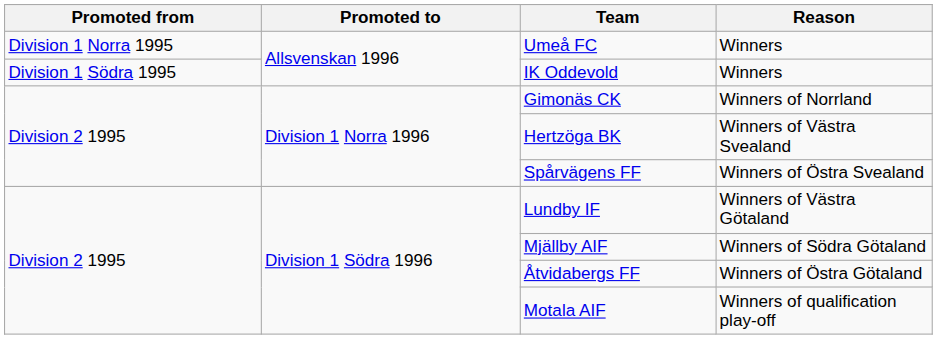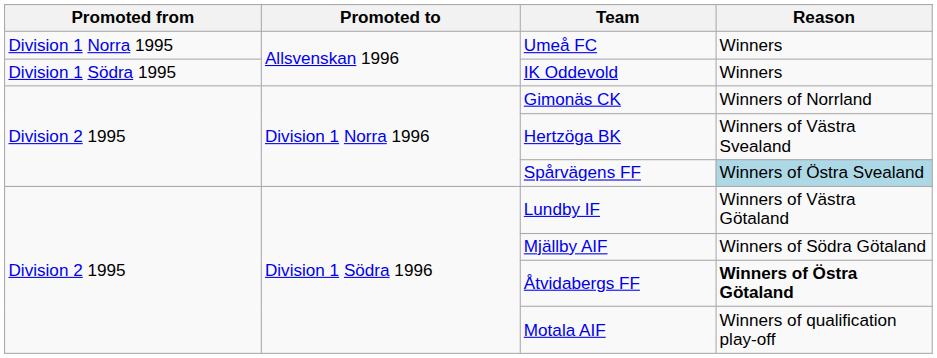(822, 173) no background -> (822, 173) lightblue background
(821, 273) normal -> (788, 283) bold
